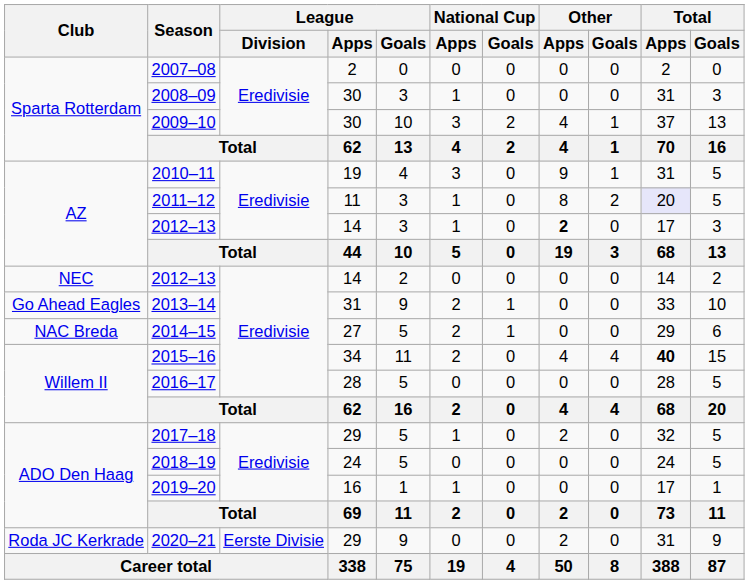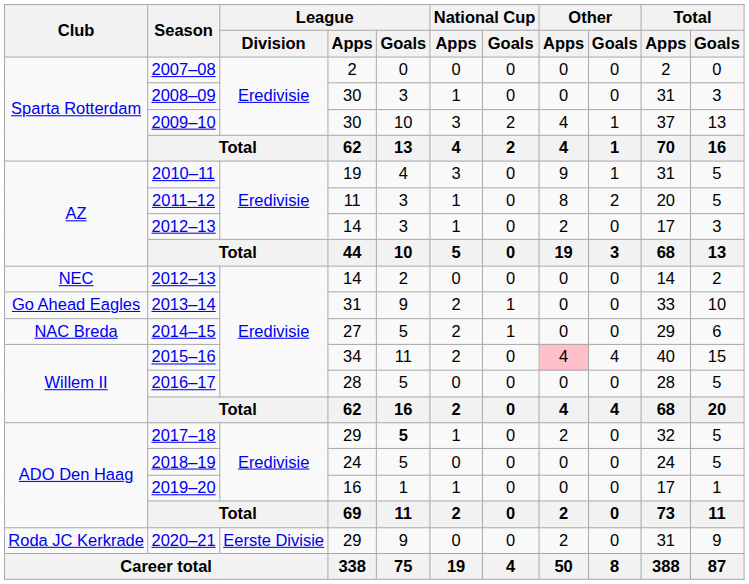(666, 200) lavender background -> (666, 200) no background
(564, 226) bold -> (564, 226) normal
(564, 357) no background -> (564, 357) pink background
(666, 357) bold -> (666, 357) normal
(403, 435) normal -> (403, 435) bold
